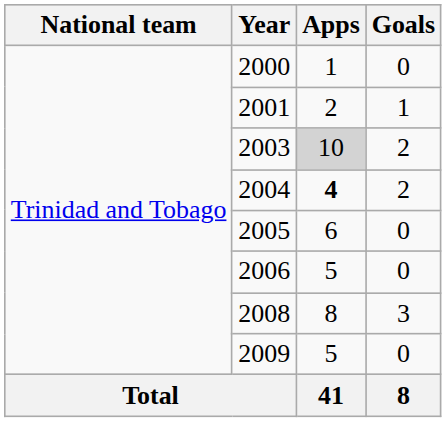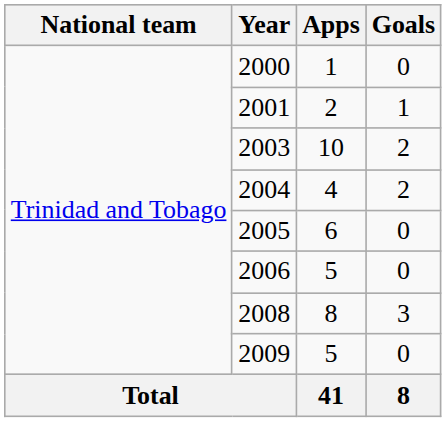(331, 148) lightgrey background -> (331, 148) no background
(331, 189) bold -> (331, 189) normal
